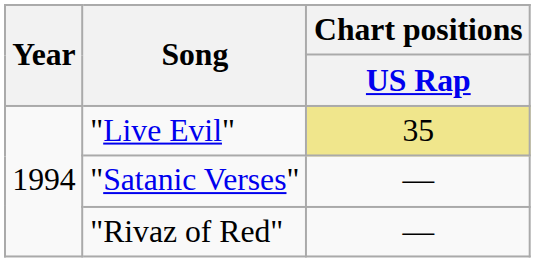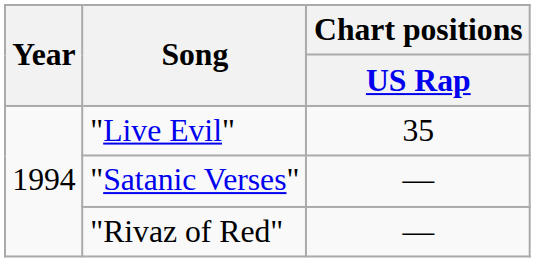(418, 130) khaki background -> (418, 130) no background
